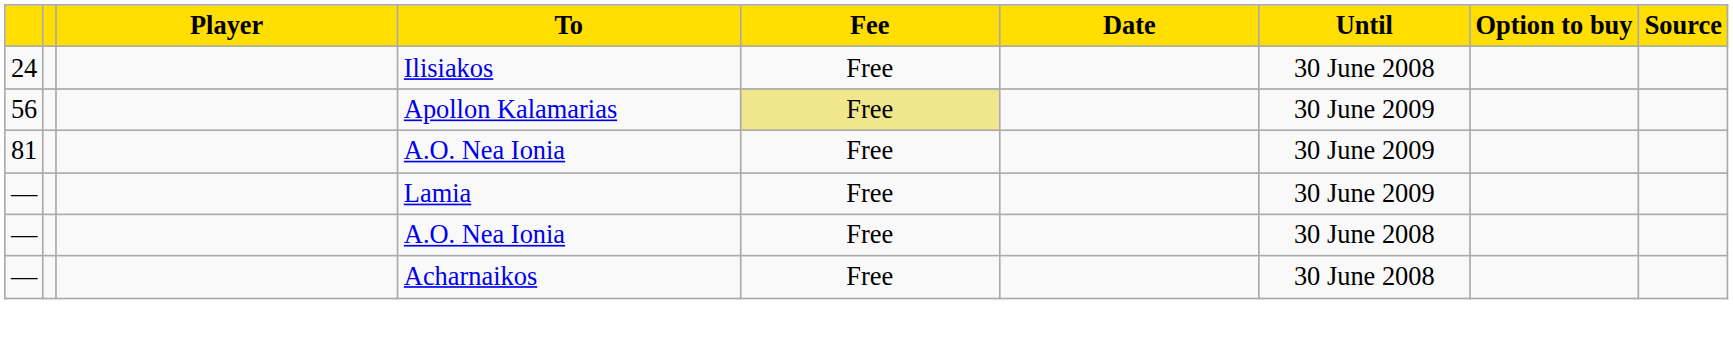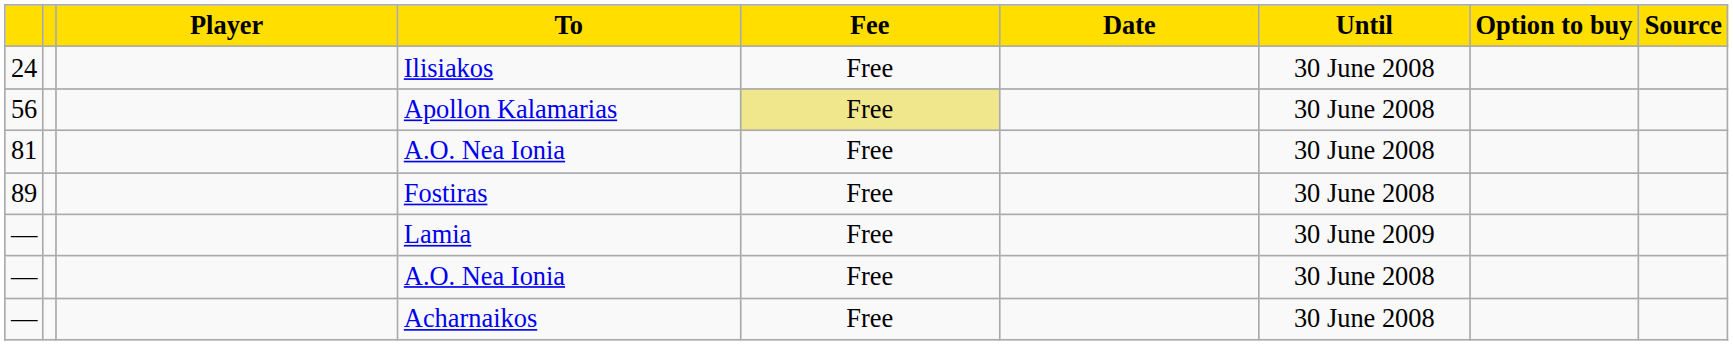(1364, 109) 30 June 2009 -> (1364, 109) 30 June 2008
(1364, 151) 30 June 2009 -> (1364, 151) 30 June 2008
+ row: (24, 192)
